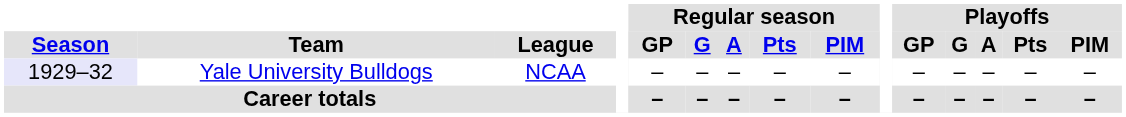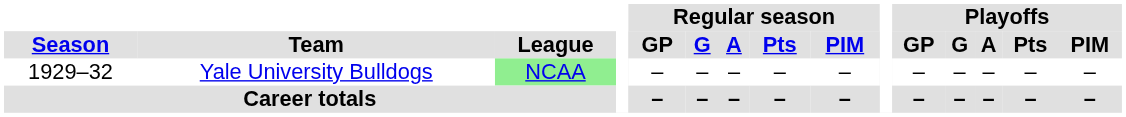(70, 71) lavender background -> (70, 71) no background
(555, 71) no background -> (555, 71) lightgreen background
